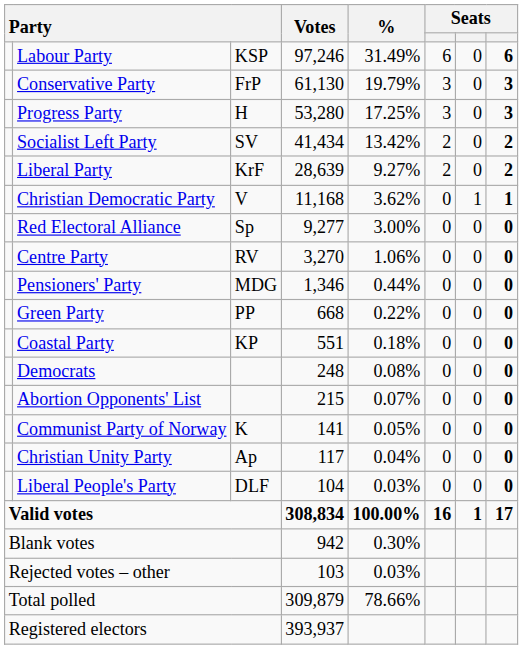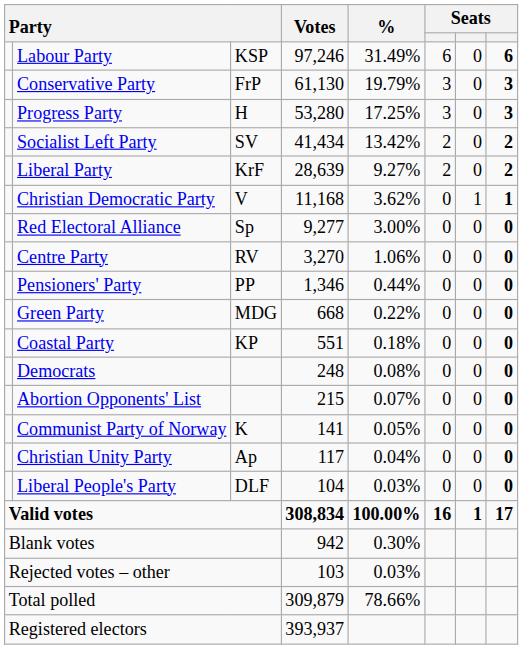(256, 285) MDG -> (245, 285) PP
(245, 313) PP -> (256, 313) MDG
